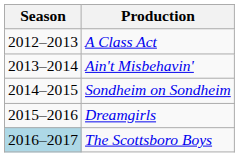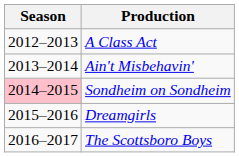(43, 90) no background -> (43, 90) pink background
(43, 139) lightblue background -> (43, 139) no background
